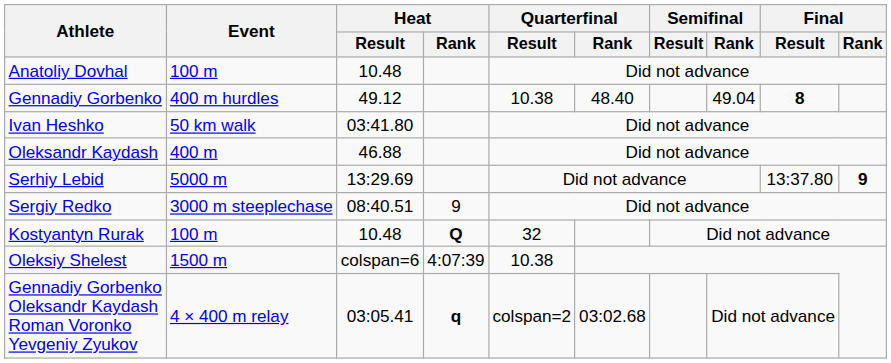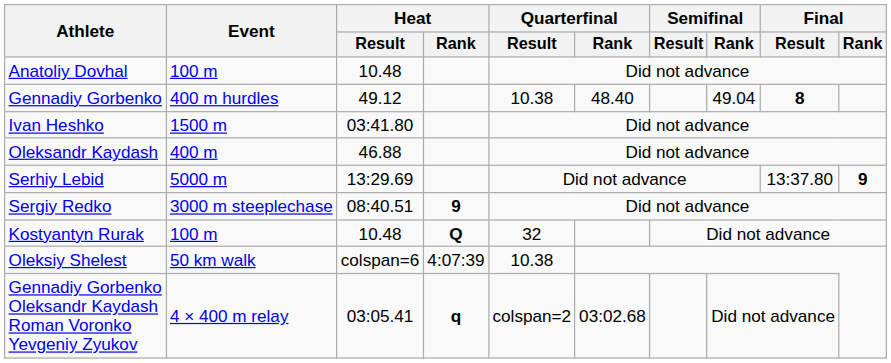(213, 125) 50 km walk -> (198, 125) 1500 m
(456, 207) normal -> (456, 207) bold
(198, 261) 1500 m -> (213, 261) 50 km walk
